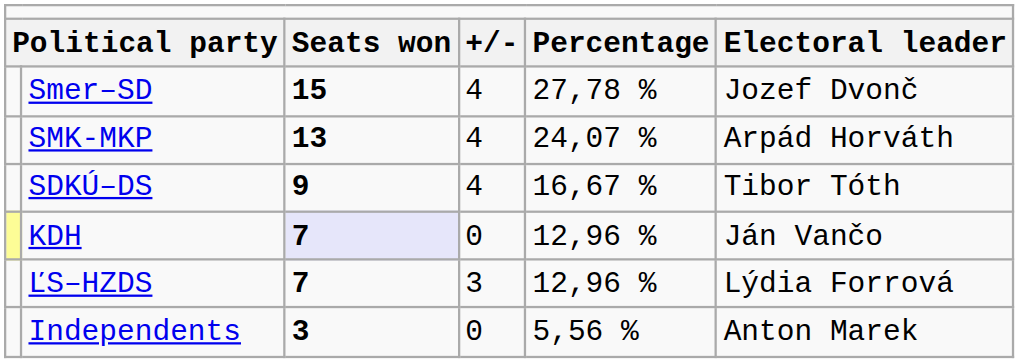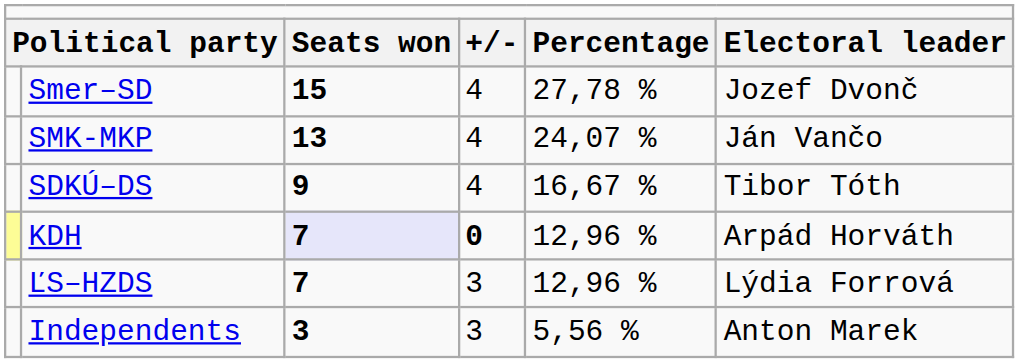(839, 139) Arpád Horváth -> (803, 139) Ján Vančo
(474, 236) normal -> (474, 236) bold
(803, 236) Ján Vančo -> (839, 236) Arpád Horváth
(474, 332) 0 -> (474, 332) 3
